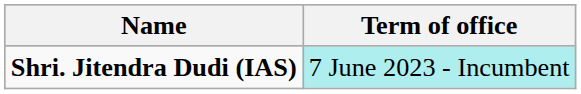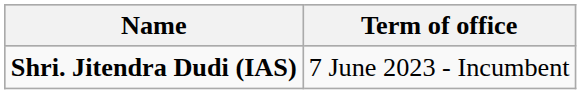(439, 66) paleturquoise background -> (439, 66) no background
